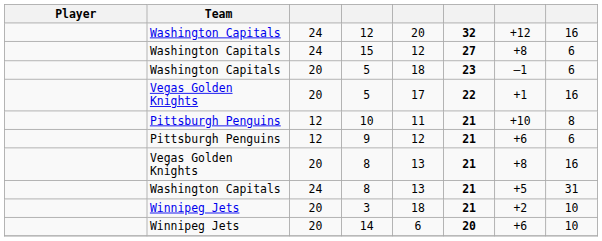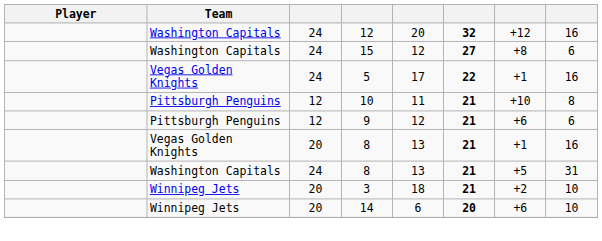- row: (215, 70)
(315, 95) 20 -> (315, 76) 24
(520, 164) +8 -> (520, 145) +1
